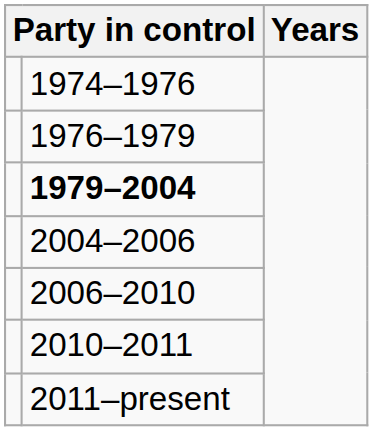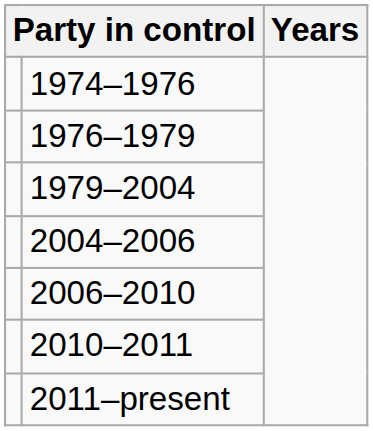(113, 188) bold -> (113, 188) normal
